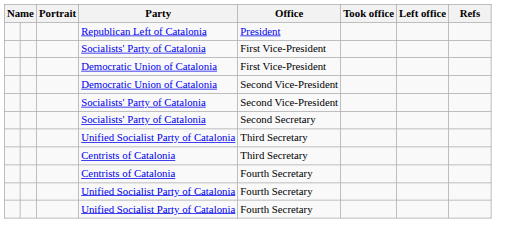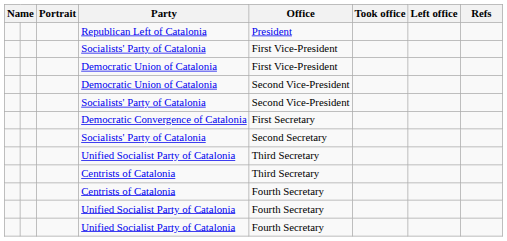+ row: (12, 121)
